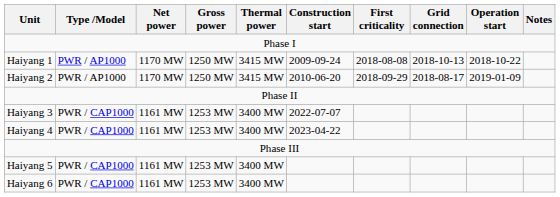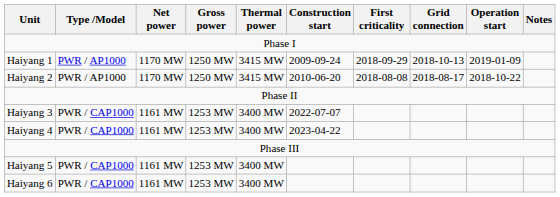(382, 60) 2018-08-08 -> (382, 60) 2018-09-29
(495, 60) 2018-10-22 -> (495, 60) 2019-01-09
(382, 78) 2018-09-29 -> (382, 78) 2018-08-08
(495, 78) 2019-01-09 -> (495, 78) 2018-10-22
